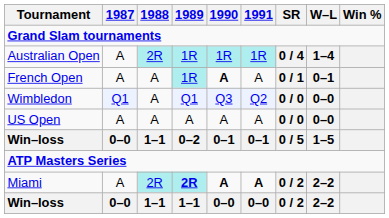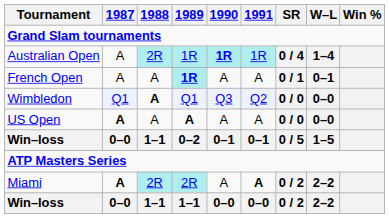(224, 56) normal -> (224, 56) bold
(189, 77) normal -> (189, 77) bold
(224, 77) bold -> (224, 77) normal
(155, 98) normal -> (155, 98) bold
(120, 118) normal -> (120, 118) bold
(189, 118) normal -> (189, 118) bold
(120, 181) normal -> (120, 181) bold
(189, 181) bold -> (189, 181) normal
(224, 181) bold -> (224, 181) normal
